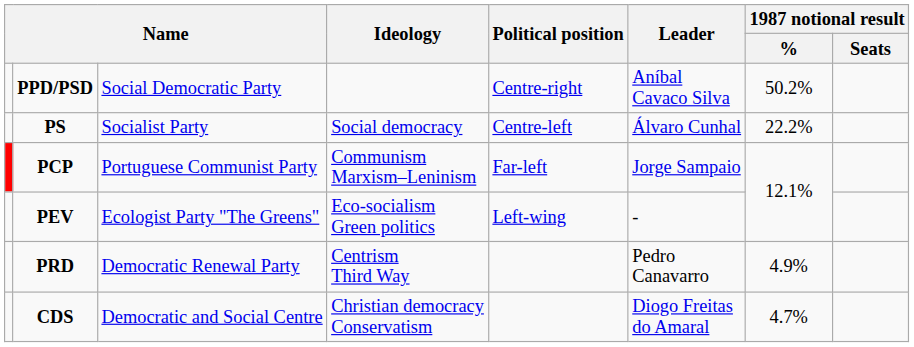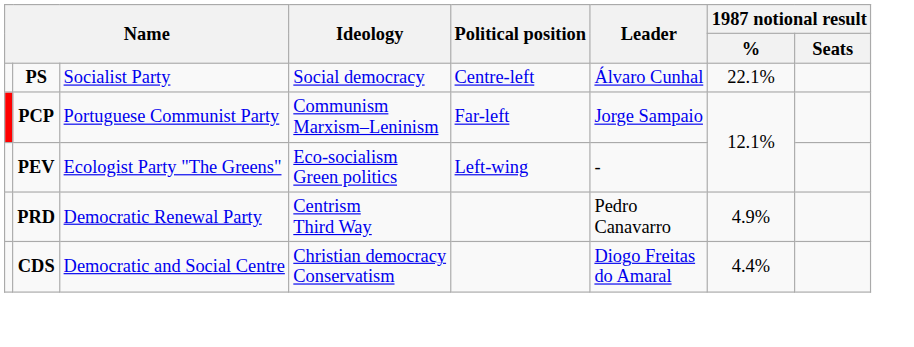- row: (55, 87)
(789, 127) 22.2% -> (751, 77) 22.1%
(789, 316) 4.7% -> (751, 266) 4.4%
